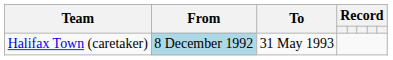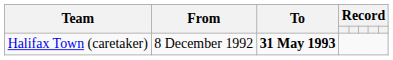(204, 44) lightblue background -> (204, 44) no background
(297, 44) normal -> (298, 44) bold
